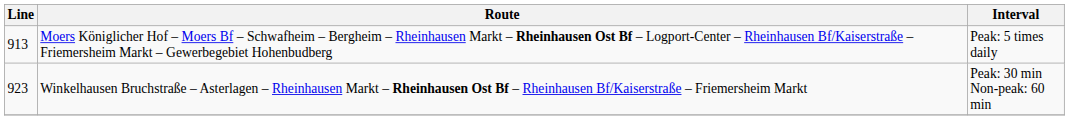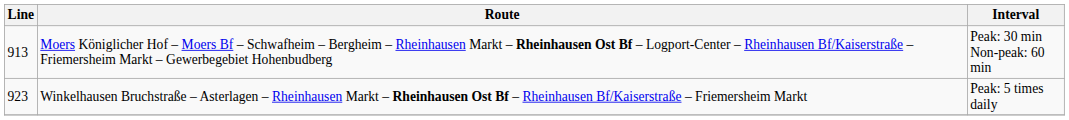(1007, 44) Peak: 5 times daily -> (1007, 52) Peak: 30 min Non-peak: 60 min
(1007, 89) Peak: 30 min Non-peak: 60 min -> (1007, 96) Peak: 5 times daily
